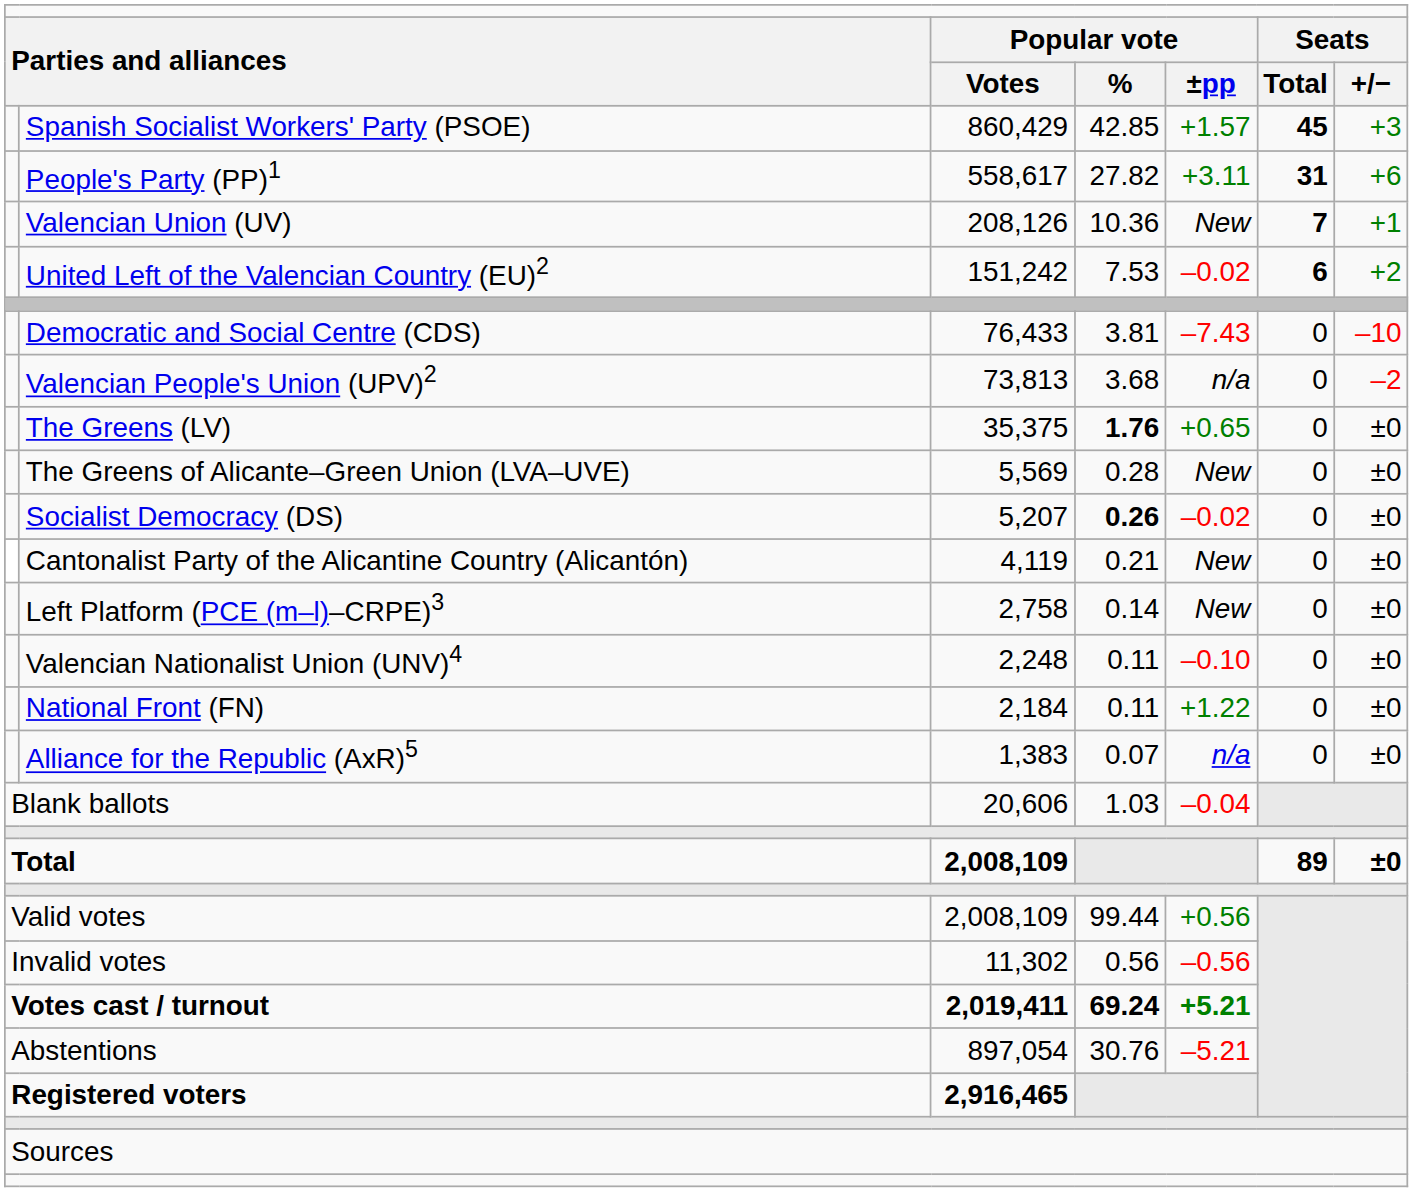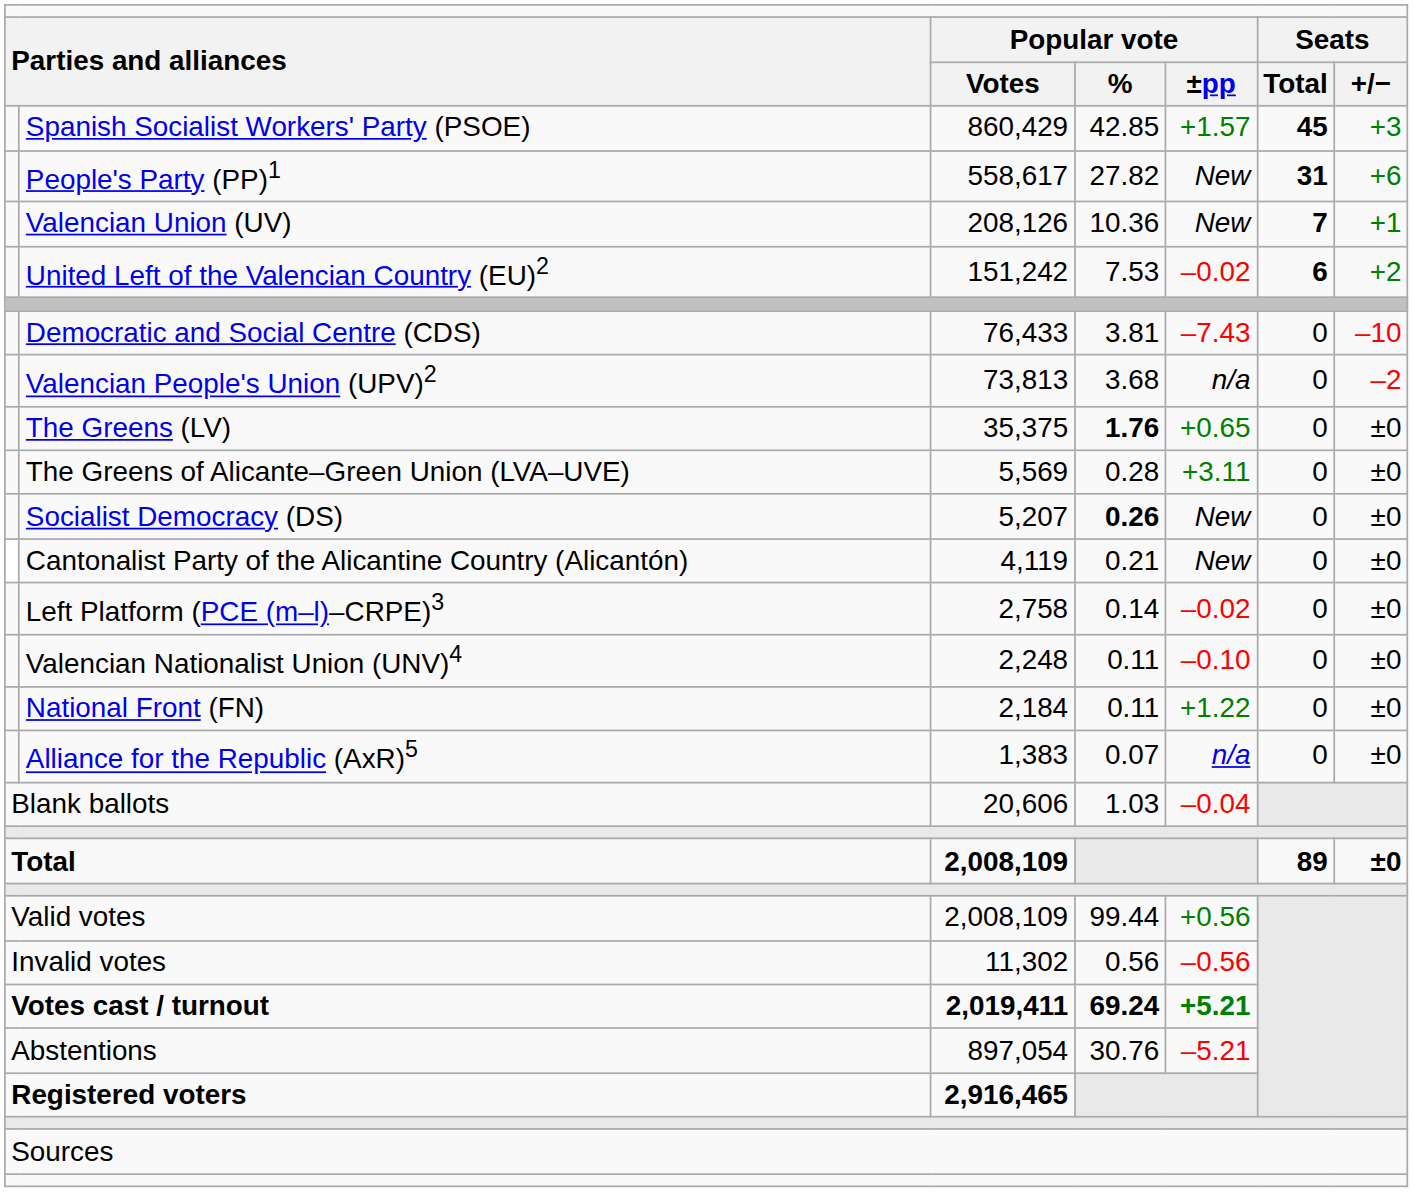(1216, 175) +3.11 -> (1223, 175) New
(1223, 472) New -> (1216, 472) +3.11
(1216, 516) –0.02 -> (1223, 516) New
(1223, 608) New -> (1216, 608) –0.02
